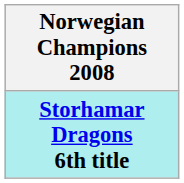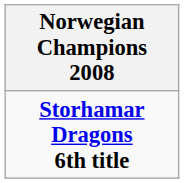(92, 134) paleturquoise background -> (92, 134) no background
